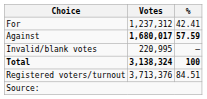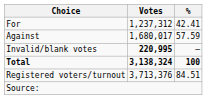(151, 37) bold -> (151, 37) normal
(188, 37) bold -> (188, 37) normal
(156, 50) normal -> (156, 50) bold
